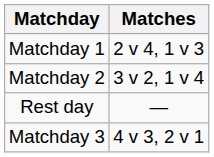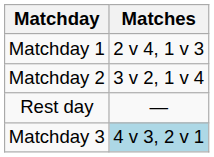(159, 136) no background -> (159, 136) lightblue background
